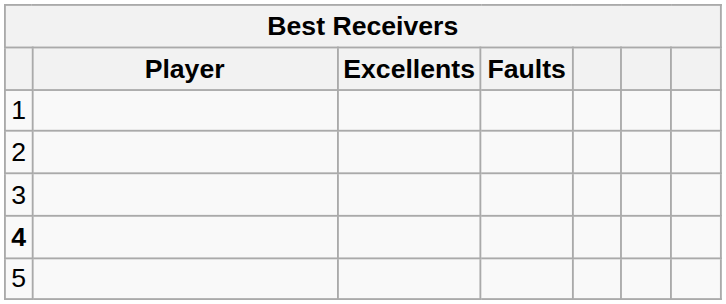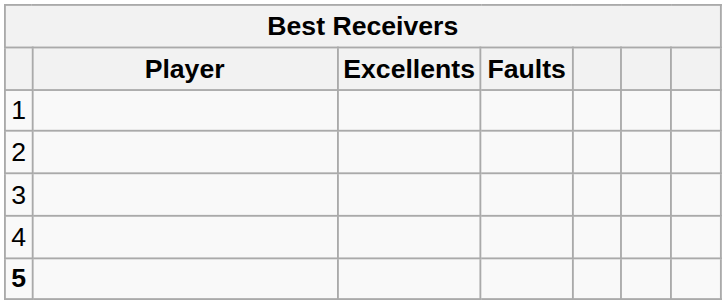(19, 237) bold -> (19, 237) normal
(19, 279) normal -> (19, 279) bold
